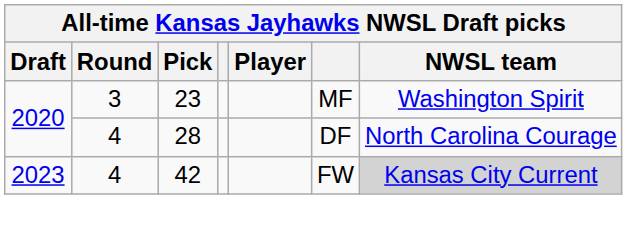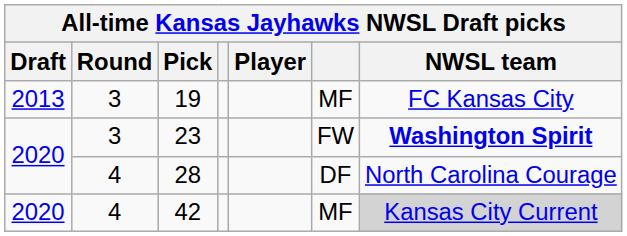+ row: (188, 99)
(335, 99) MF -> (335, 136) FW
(491, 99) normal -> (491, 136) bold
(38, 174) 2023 -> (38, 212) 2020
(335, 174) FW -> (335, 212) MF
